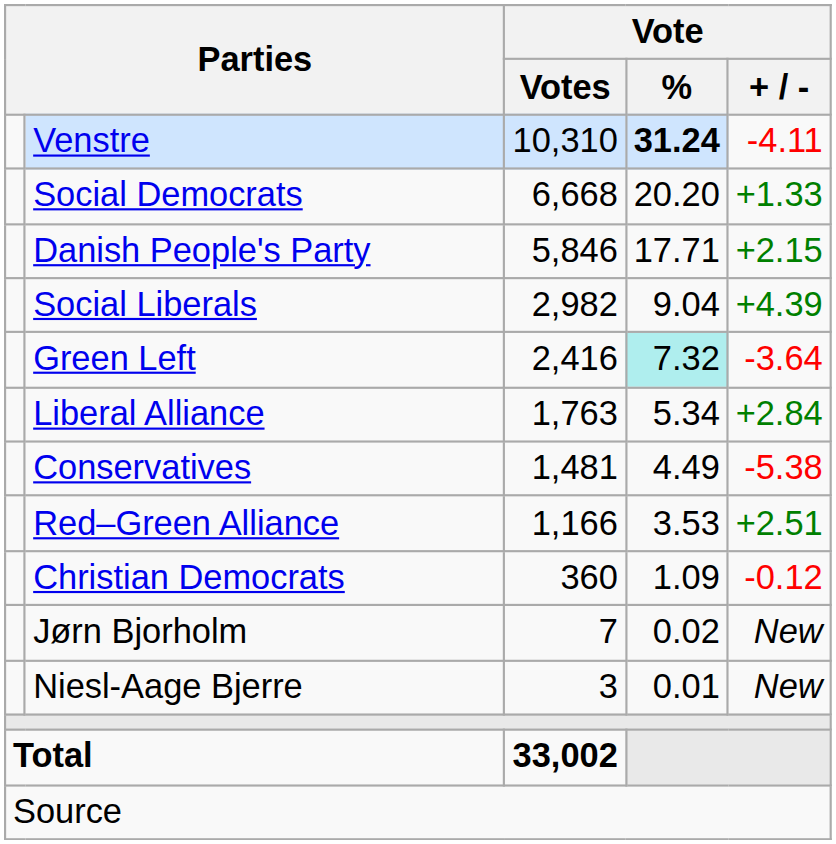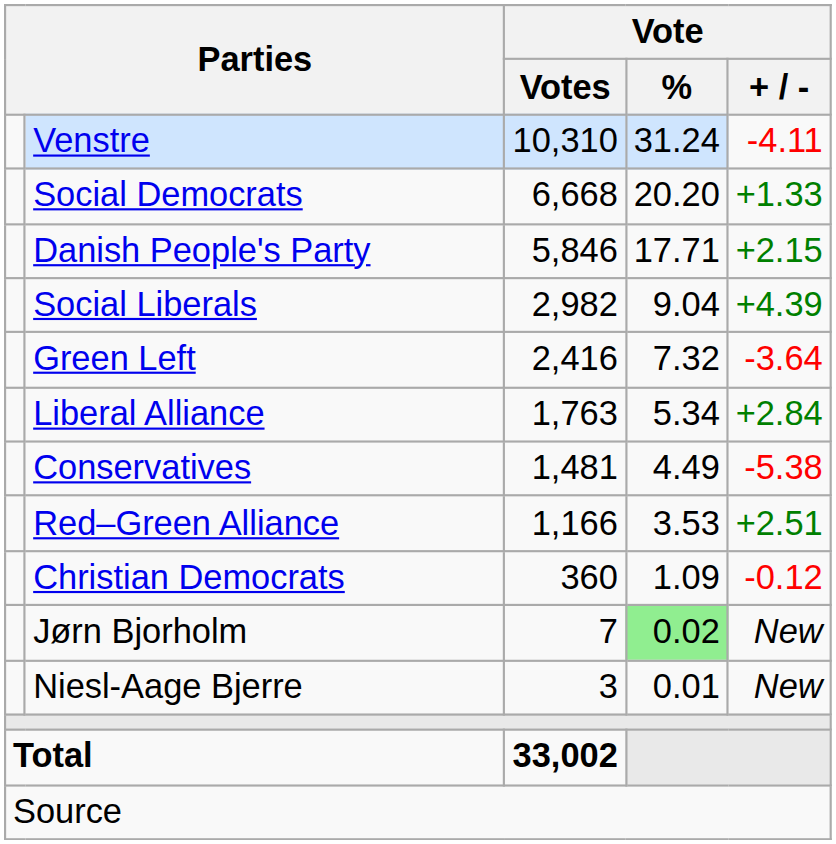(677, 140) bold -> (677, 140) normal
(686, 359) paleturquoise background -> (686, 359) no background
(686, 631) no background -> (686, 631) lightgreen background
